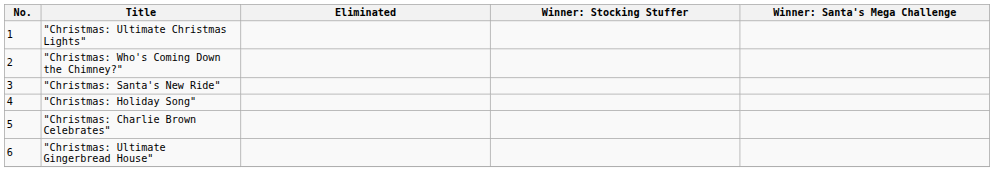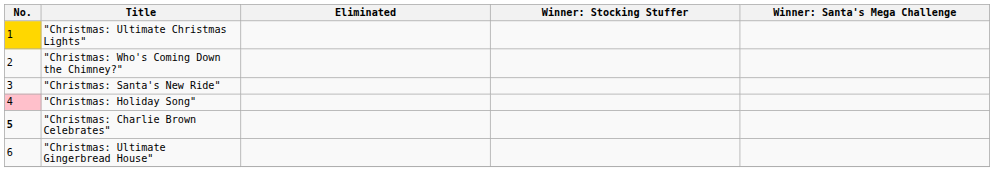(10, 35) no background -> (10, 35) gold background
(10, 102) no background -> (10, 102) pink background
(10, 125) normal -> (10, 125) bold
